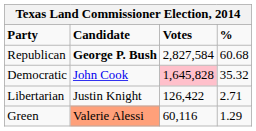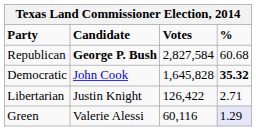(188, 75) pink background -> (188, 75) no background
(234, 75) normal -> (234, 75) bold
(108, 116) lightsalmon background -> (108, 116) no background
(231, 116) no background -> (231, 116) lavender background
